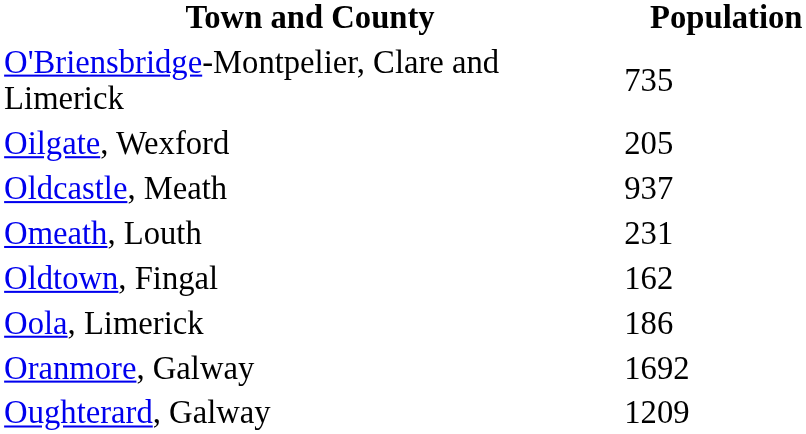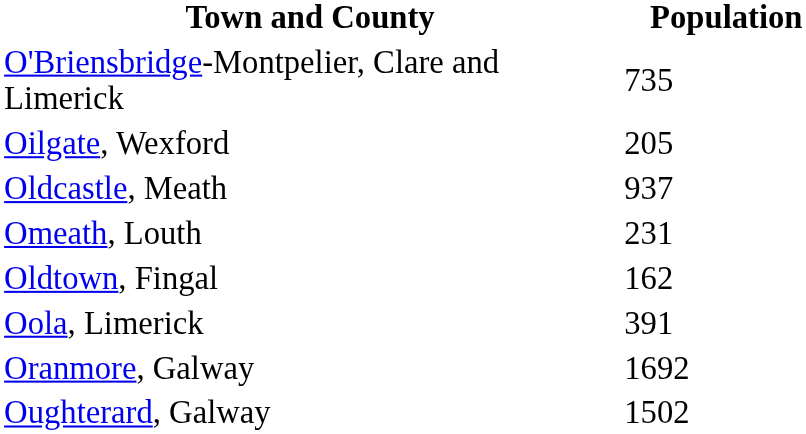(649, 322) 186 -> (649, 322) 391
(657, 412) 1209 -> (657, 412) 1502
